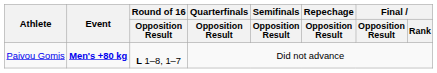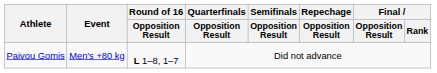(98, 56) bold -> (97, 56) normal
